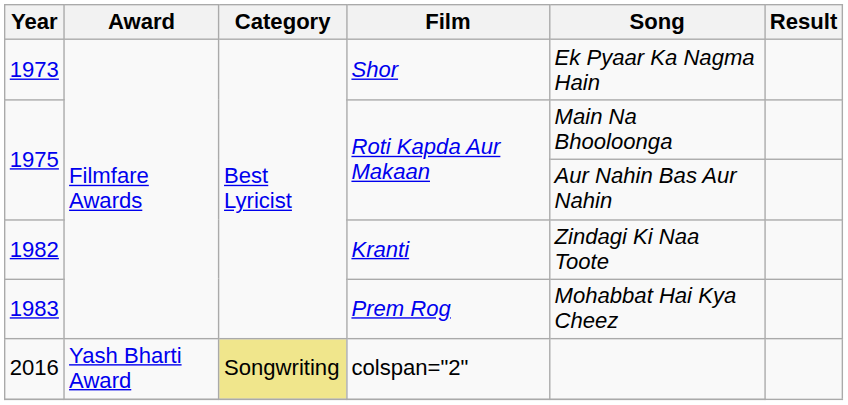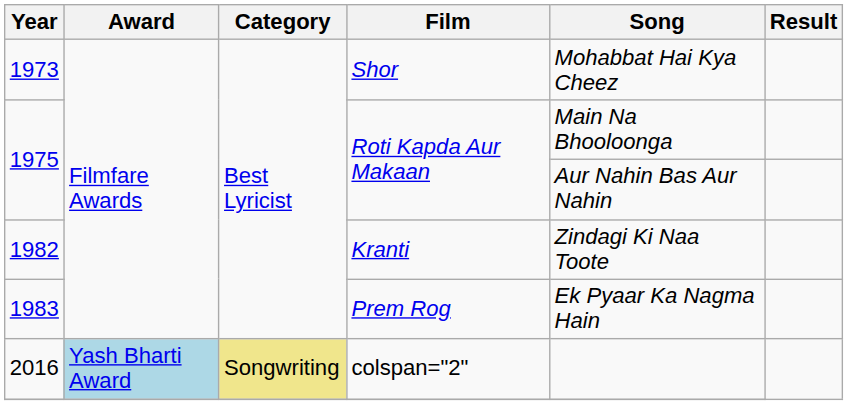(655, 69) Ek Pyaar Ka Nagma Hain -> (645, 69) Mohabbat Hai Kya Cheez
(645, 308) Mohabbat Hai Kya Cheez -> (655, 308) Ek Pyaar Ka Nagma Hain
(125, 368) no background -> (125, 368) lightblue background
